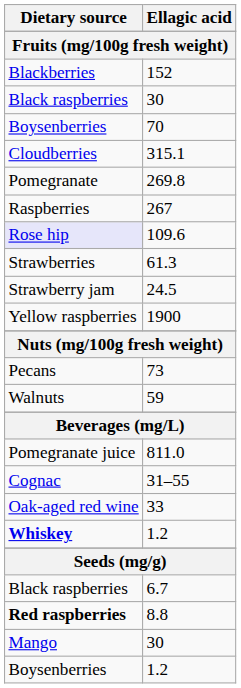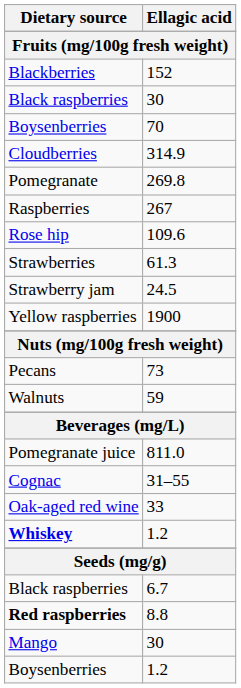(166, 153) 315.1 -> (166, 153) 314.9
(39, 235) lavender background -> (39, 235) no background
